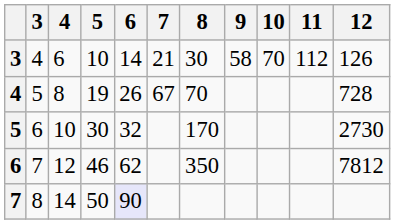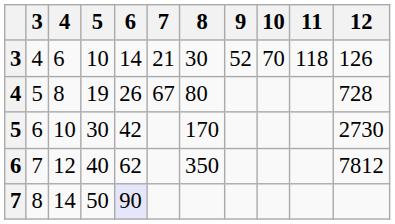(241, 58) 58 -> (241, 58) 52
(312, 58) 112 -> (312, 58) 118
(196, 93) 70 -> (196, 93) 80
(130, 129) 32 -> (130, 129) 42
(98, 165) 46 -> (98, 165) 40
